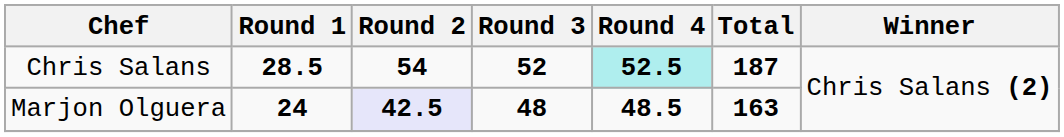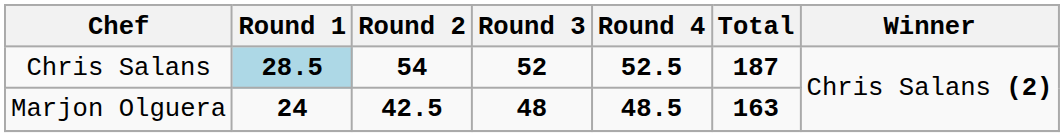(292, 68) no background -> (292, 68) lightblue background
(652, 68) paleturquoise background -> (652, 68) no background
(412, 109) lavender background -> (412, 109) no background
